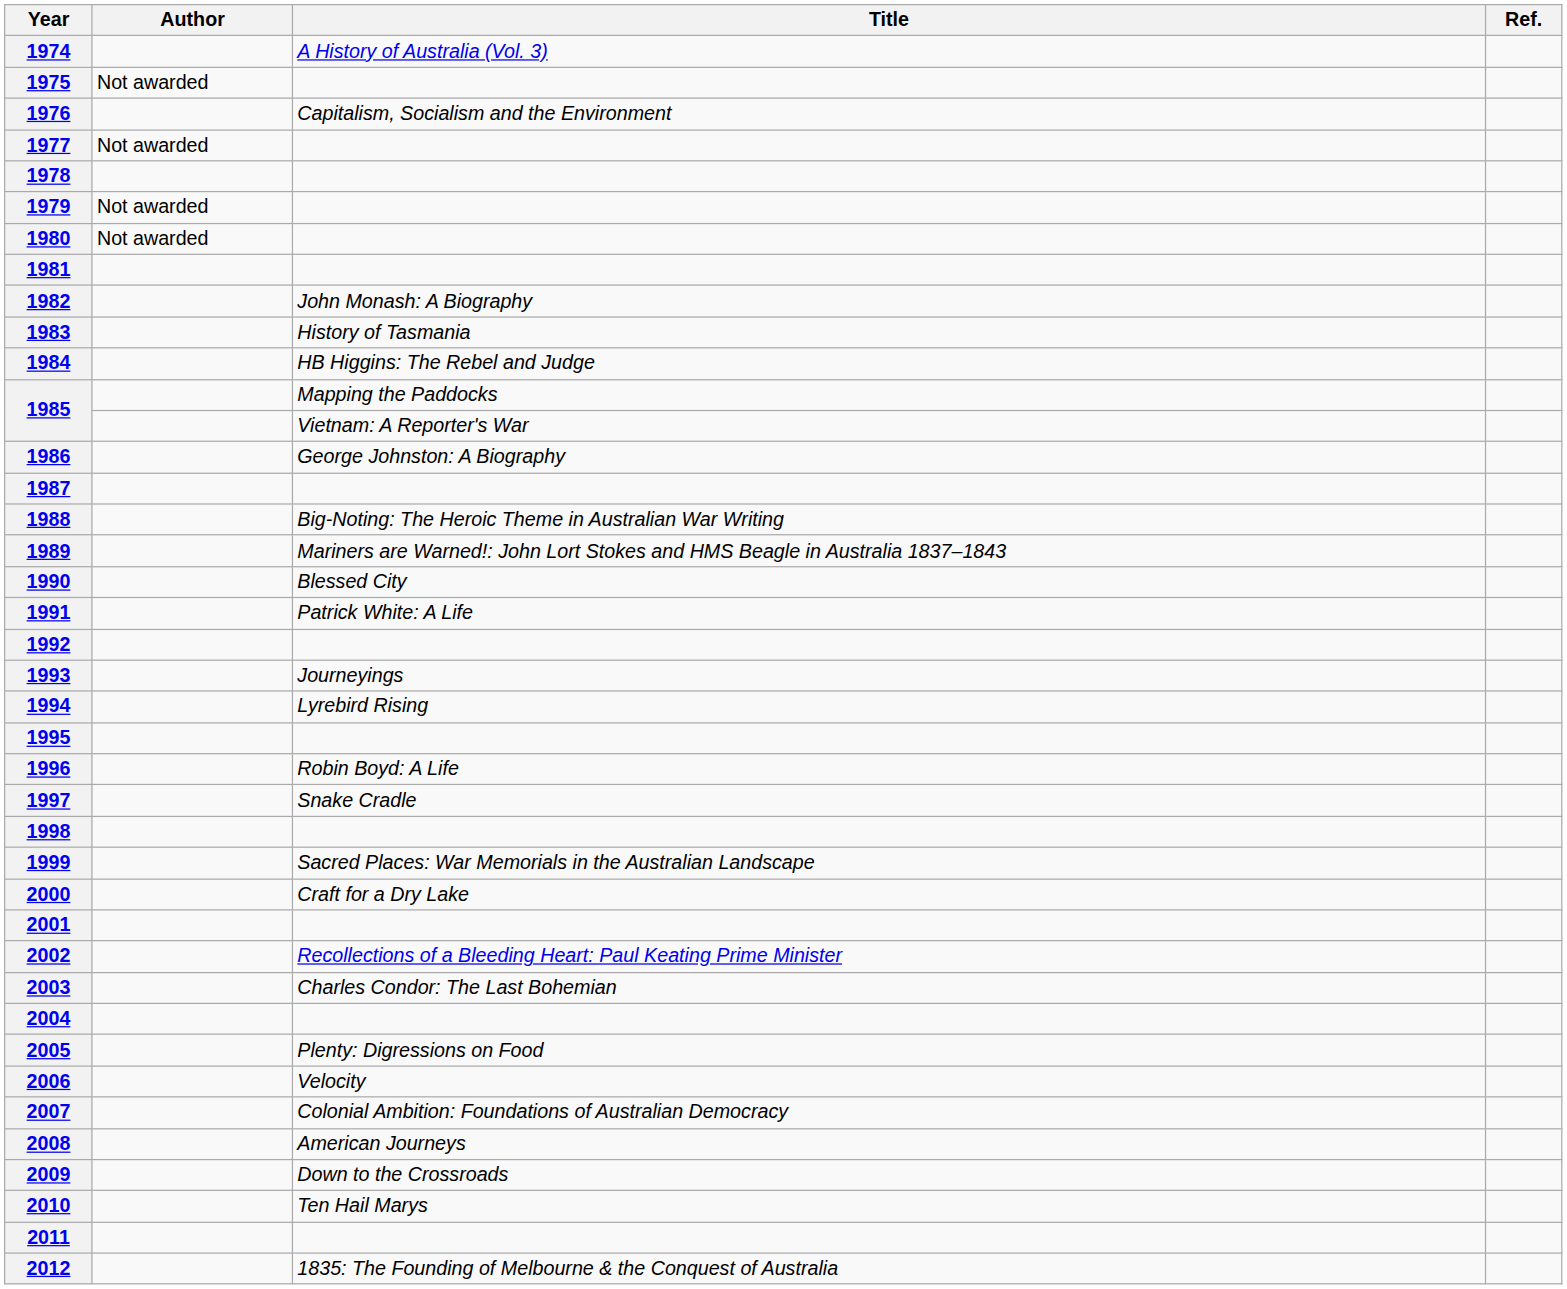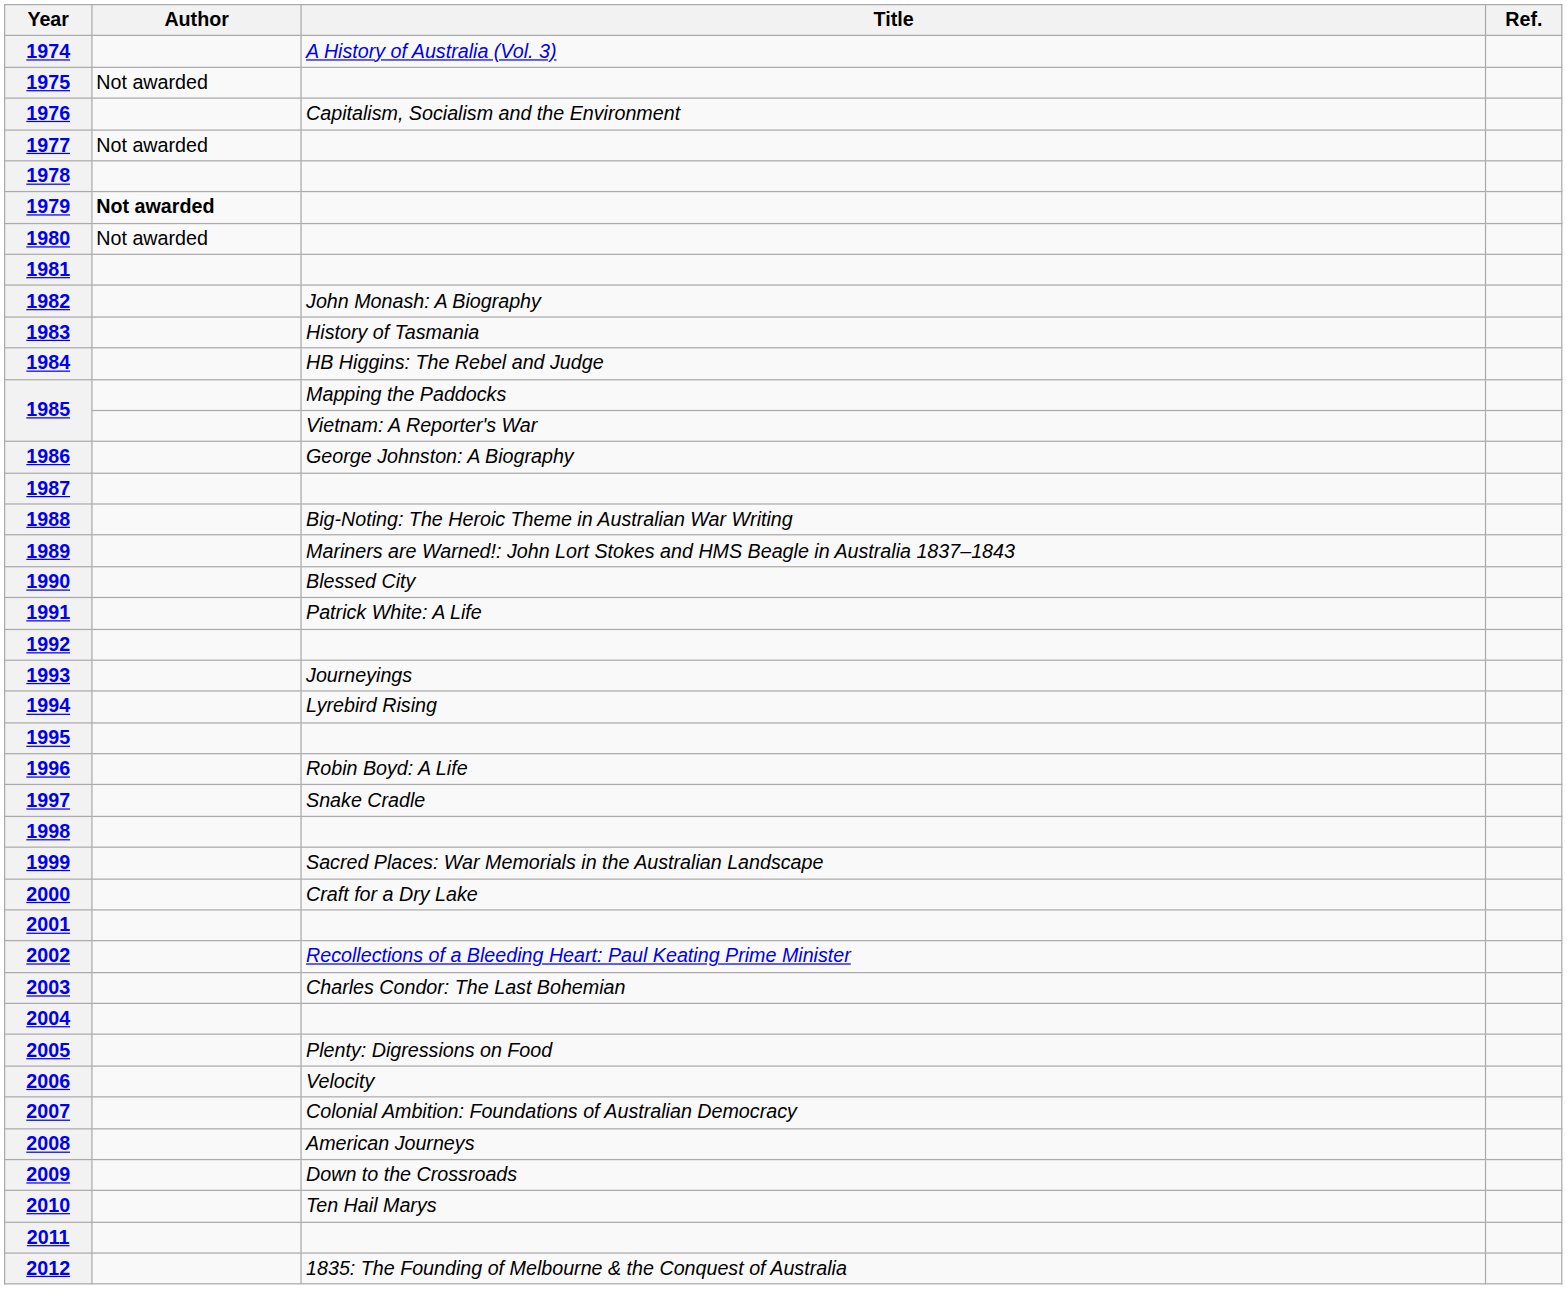(153, 207) normal -> (155, 207) bold
